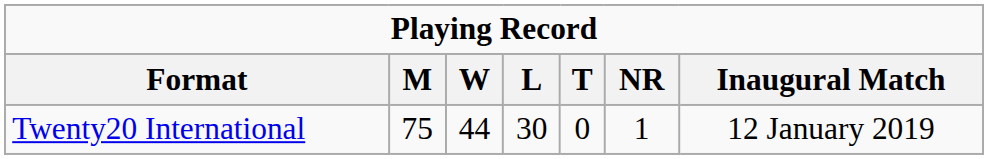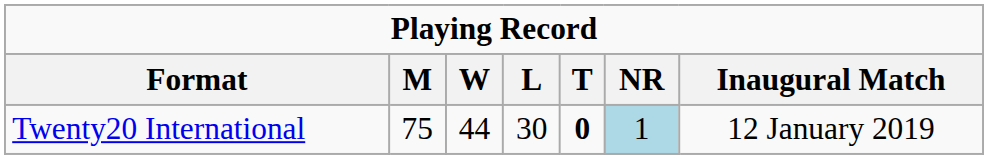(582, 128) normal -> (582, 128) bold
(642, 128) no background -> (642, 128) lightblue background
